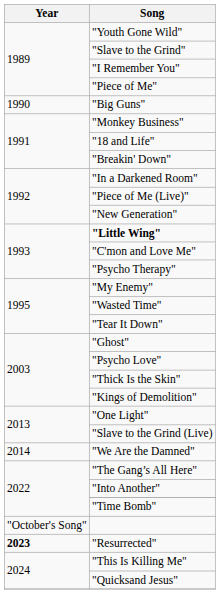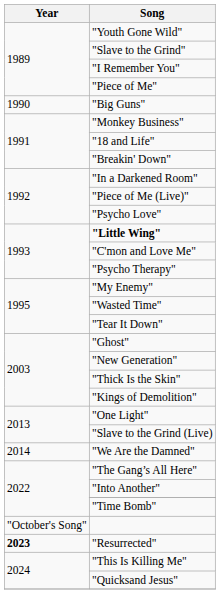(135, 214) "New Generation" -> (127, 214) "Psycho Love"
(127, 360) "Psycho Love" -> (135, 360) "New Generation"
